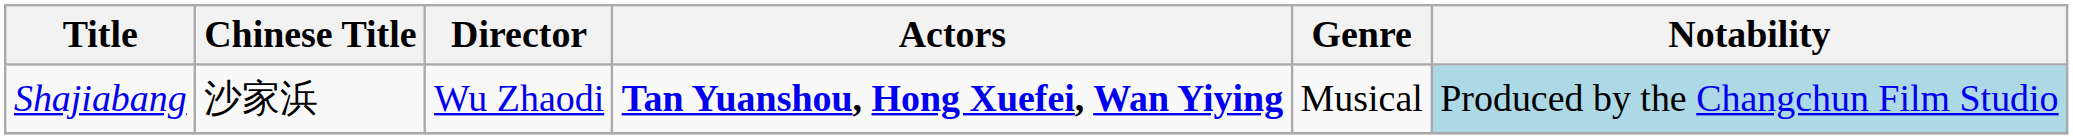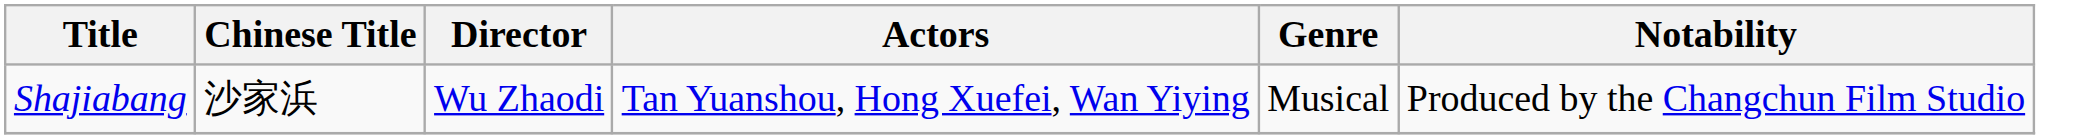(952, 98) bold -> (936, 98) normal
(1749, 98) lightblue background -> (1716, 98) no background
